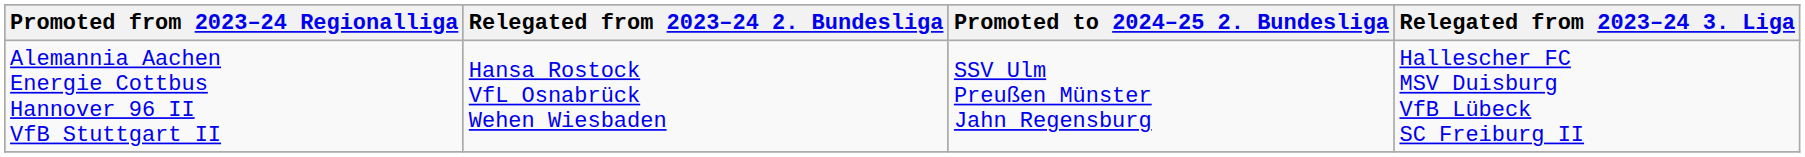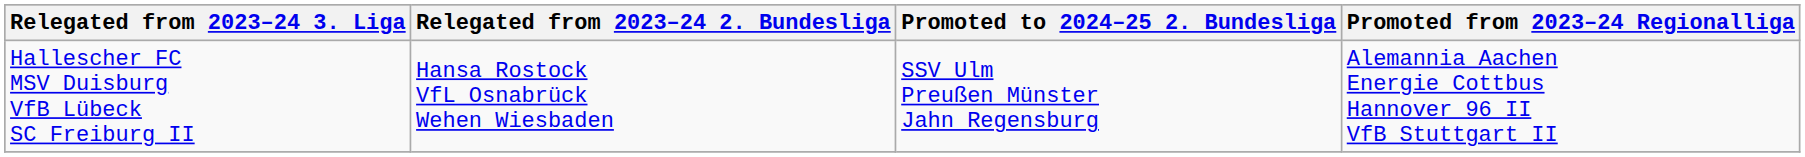columns swapped: (234, 23) <-> (1597, 23)
